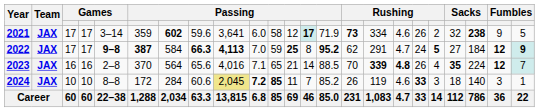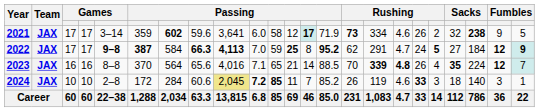(111, 66) 2–8 -> (111, 66) 8–8
(111, 82) 8–8 -> (111, 82) 2–8
